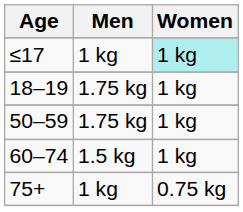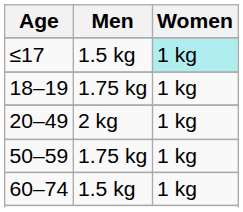(98, 54) 1 kg -> (107, 54) 1.5 kg
+ row: (39, 121)
- row: (27, 188)
